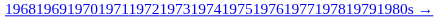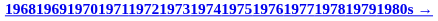(219, 9) normal -> (219, 9) bold
